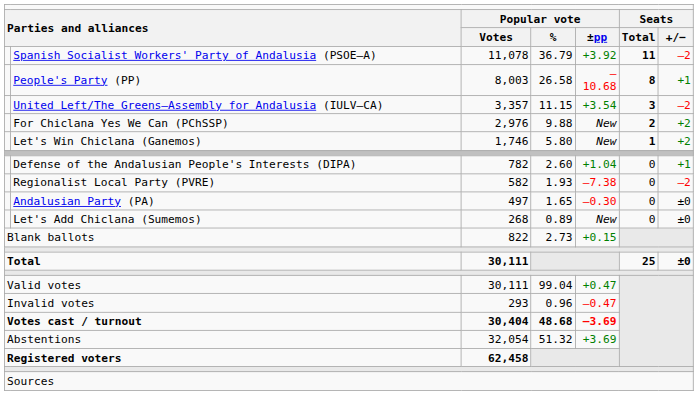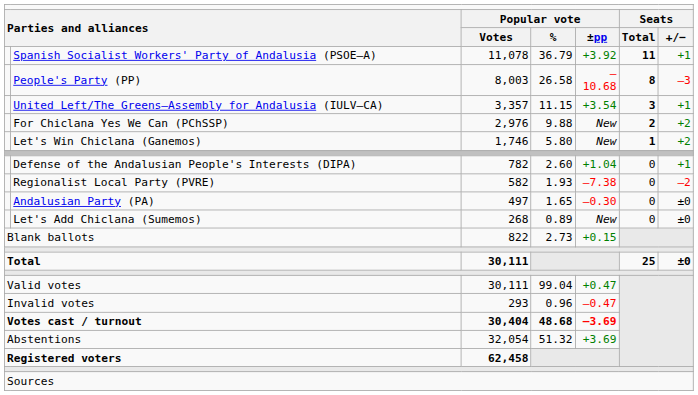(684, 55) –2 -> (684, 55) +1
(684, 80) +1 -> (684, 80) –3
(684, 105) –2 -> (684, 105) +1
